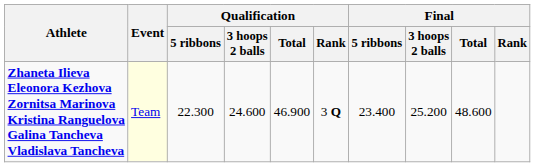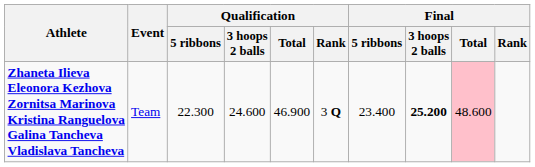(146, 112) lightyellow background -> (146, 112) no background
(429, 112) normal -> (429, 112) bold
(473, 112) no background -> (473, 112) pink background
